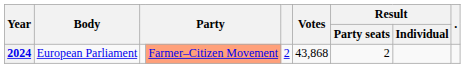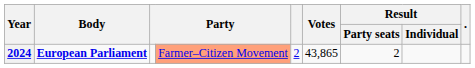(87, 54) normal -> (92, 54) bold
(312, 54) 43,868 -> (321, 54) 43,865
